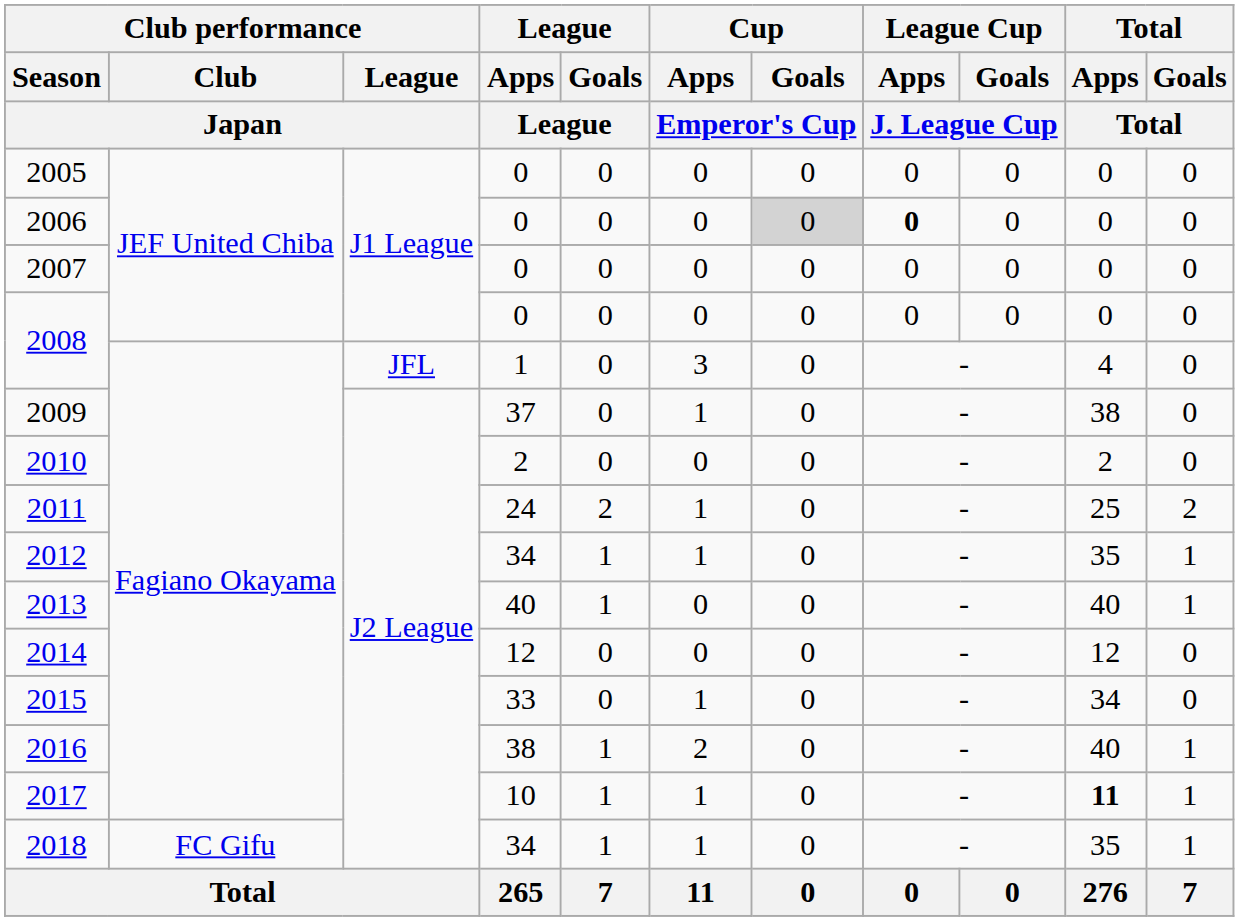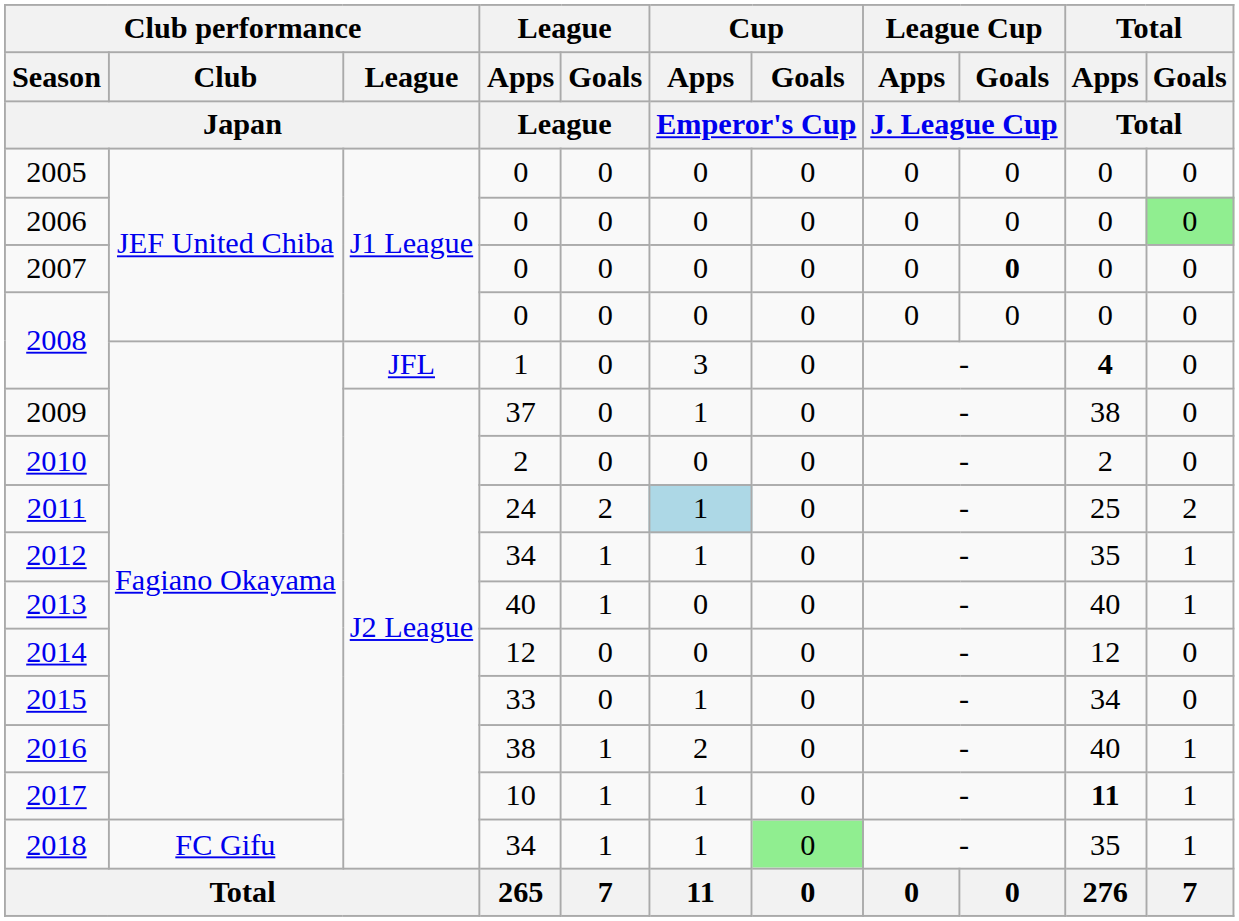(808, 220) lightgrey background -> (808, 220) no background
(912, 220) bold -> (912, 220) normal
(1190, 220) no background -> (1190, 220) lightgreen background
(1012, 268) normal -> (1012, 268) bold
(1105, 364) normal -> (1105, 364) bold
(701, 508) no background -> (701, 508) lightblue background
(808, 843) no background -> (808, 843) lightgreen background
